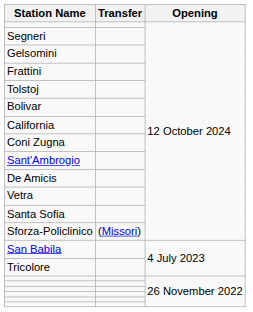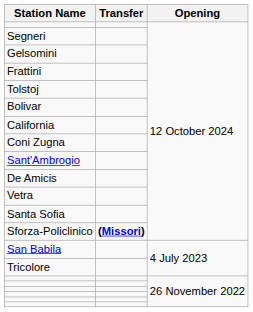(119, 231) normal -> (121, 231) bold
